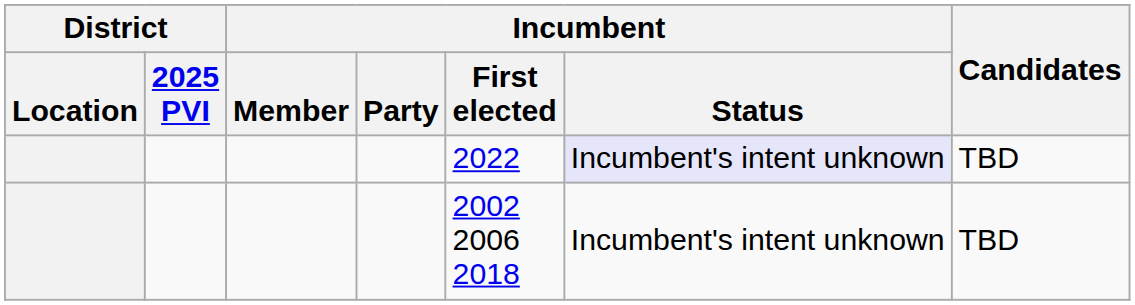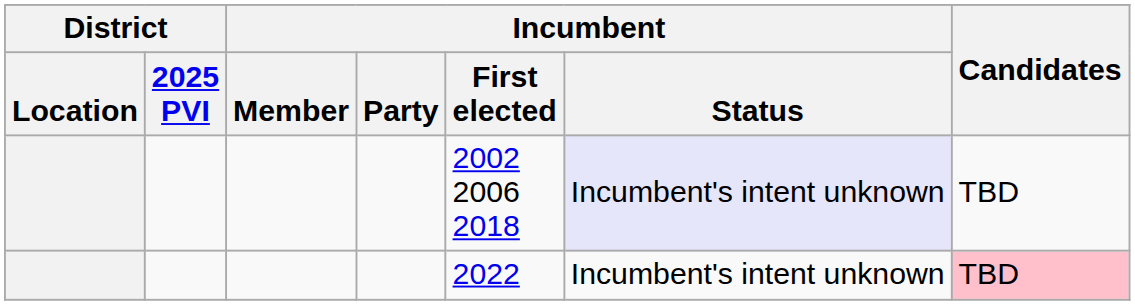(486, 158) 2022 -> (486, 192) 2002 2006 2018
(486, 240) 2002 2006 2018 -> (486, 274) 2022
(989, 240) no background -> (989, 274) pink background
